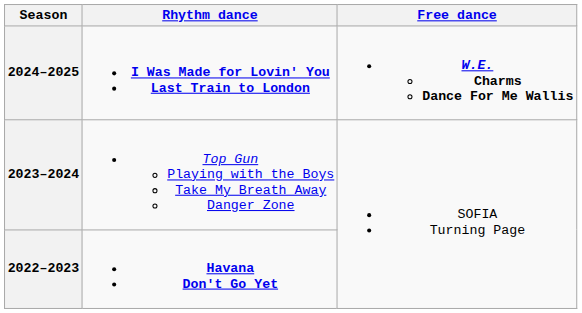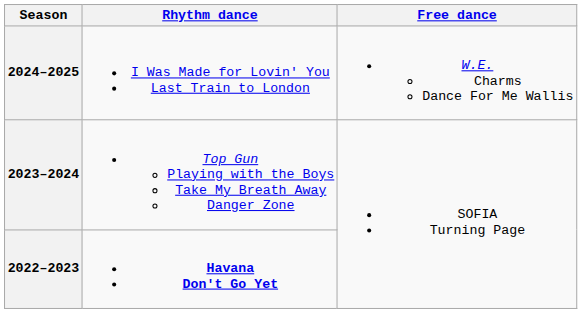(210, 81) bold -> (210, 81) normal
(457, 81) bold -> (457, 81) normal
